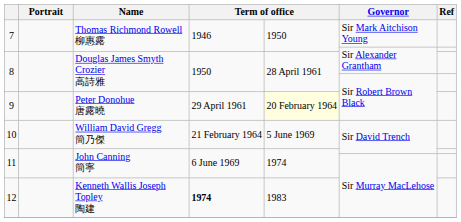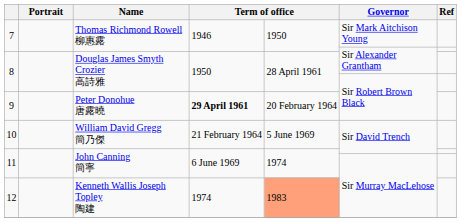(219, 105) normal -> (220, 105) bold
(302, 105) lightyellow background -> (302, 105) no background
(201, 197) bold -> (201, 197) normal
(276, 197) no background -> (276, 197) lightsalmon background
